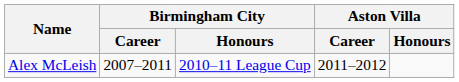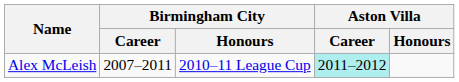(352, 65) no background -> (352, 65) paleturquoise background
